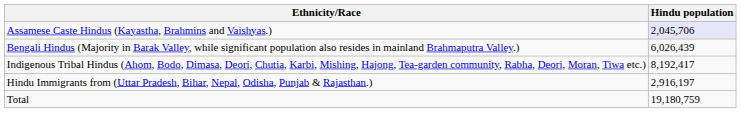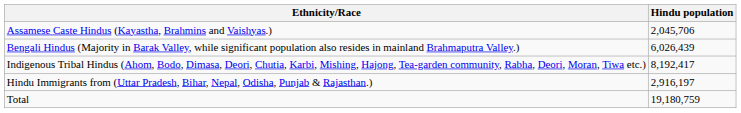(673, 30) lavender background -> (673, 30) no background
